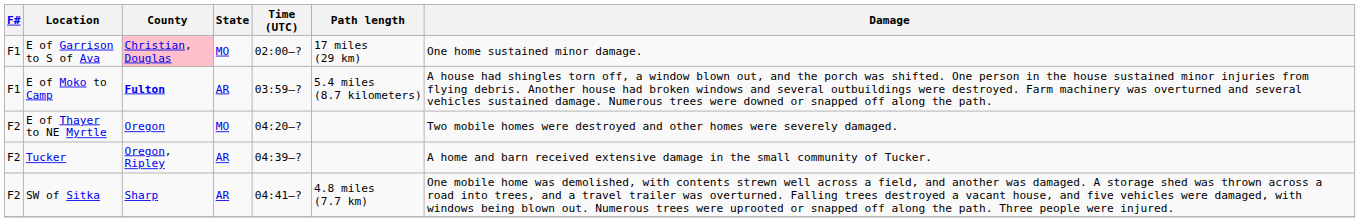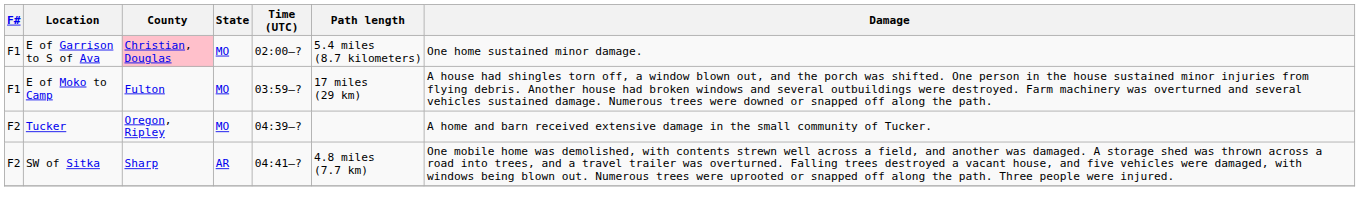(341, 51) 17 miles (29 km) -> (368, 51) 5.4 miles (8.7 kilometers)
(145, 89) bold -> (145, 89) normal
(222, 89) AR -> (222, 89) MO
(368, 89) 5.4 miles (8.7 kilometers) -> (341, 89) 17 miles (29 km)
- row: (66, 126)
(222, 157) AR -> (222, 126) MO
